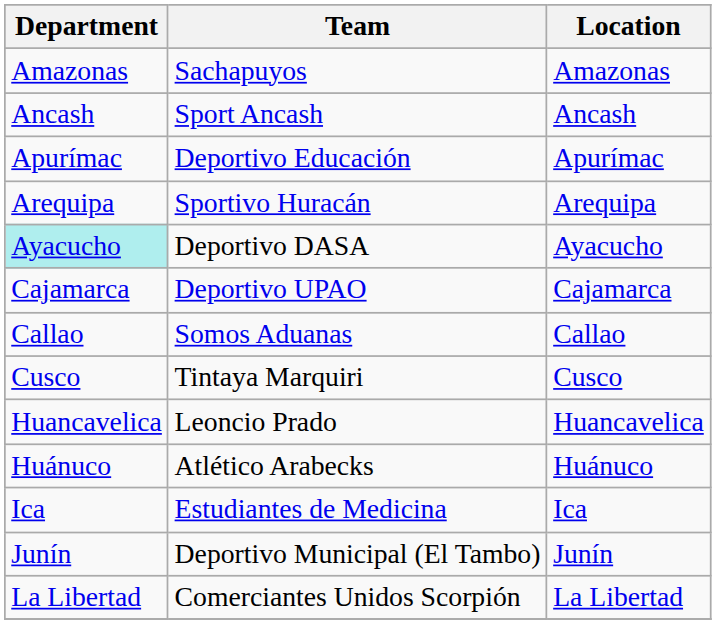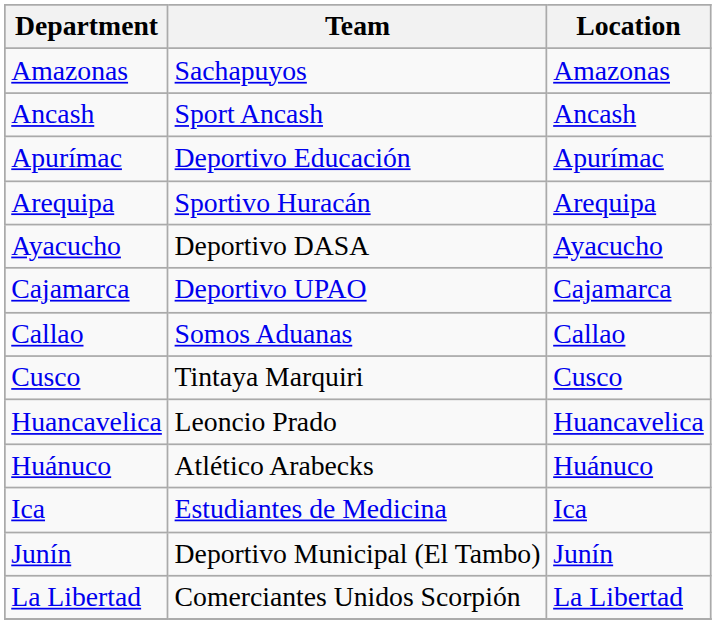(66, 245) paleturquoise background -> (66, 245) no background
